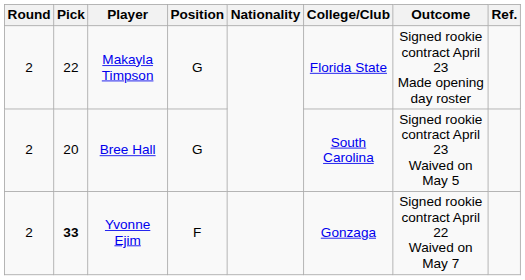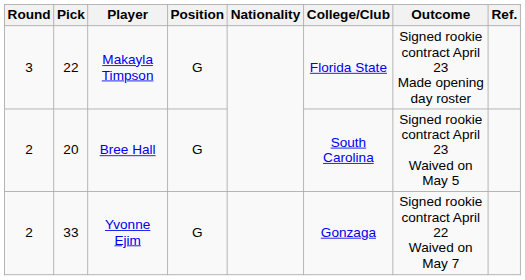(29, 67) 2 -> (29, 67) 3
(71, 232) bold -> (71, 232) normal
(197, 232) F -> (197, 232) G
